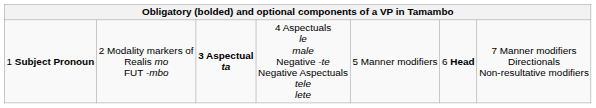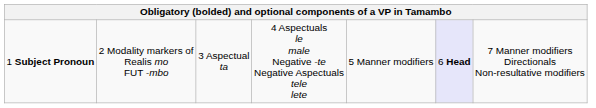(226, 61) bold -> (224, 61) normal
(458, 61) no background -> (454, 61) lavender background
